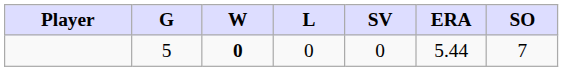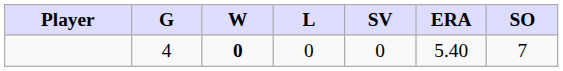(167, 50) 5 -> (167, 50) 4
(451, 50) 5.44 -> (451, 50) 5.40
